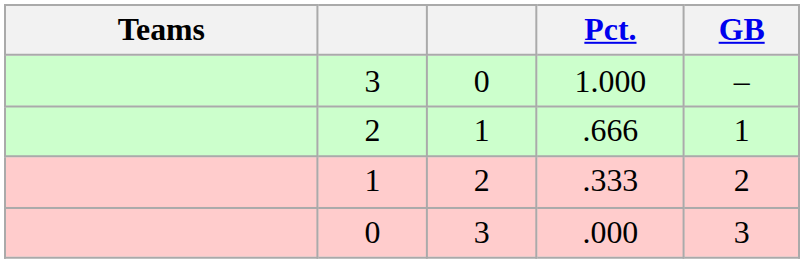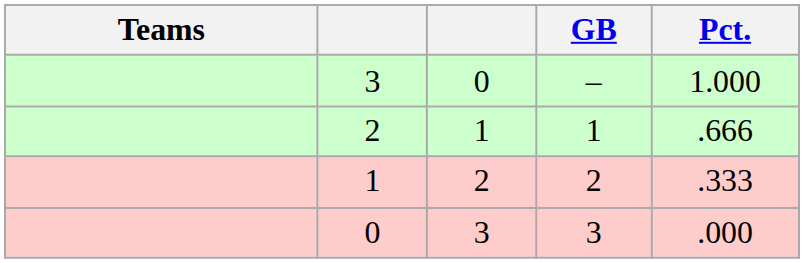columns swapped: (610, 29) <-> (742, 29)
